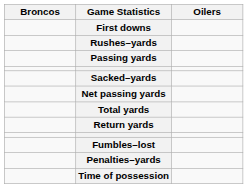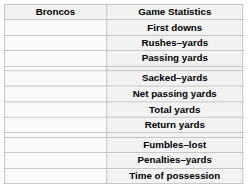- column: (207, 12)
